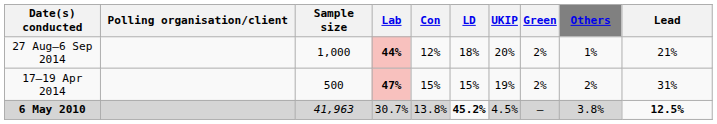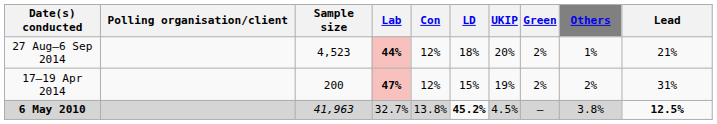(334, 52) 1,000 -> (334, 52) 4,523
(334, 84) 500 -> (334, 84) 200
(430, 84) 15% -> (430, 84) 12%
(391, 109) 30.7% -> (391, 109) 32.7%
